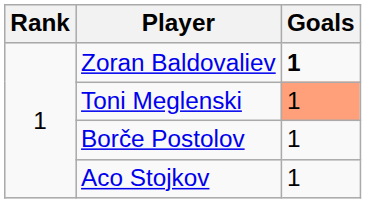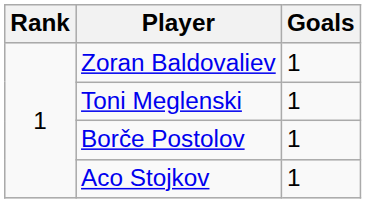(294, 62) bold -> (294, 62) normal
(294, 100) lightsalmon background -> (294, 100) no background
